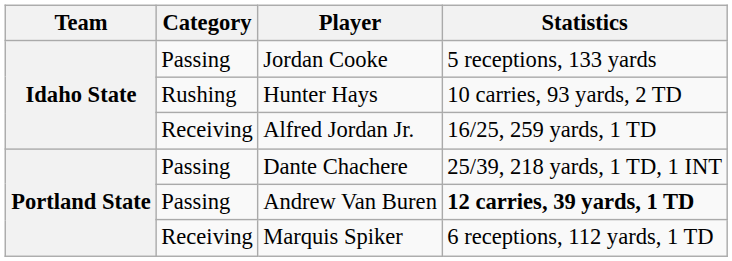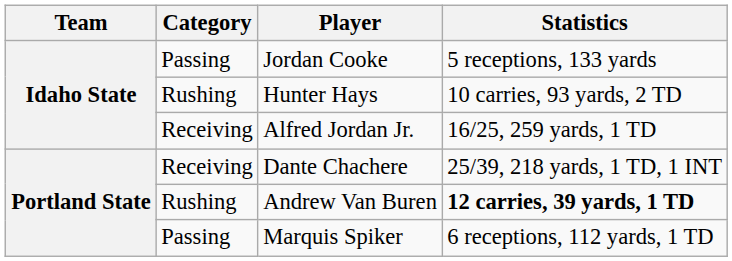(196, 166) Passing -> (207, 166) Receiving
(196, 201) Passing -> (199, 201) Rushing
(207, 237) Receiving -> (196, 237) Passing
